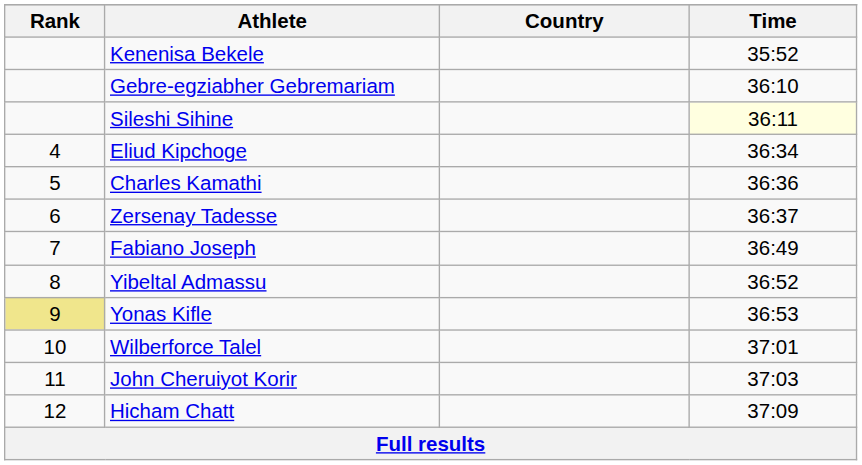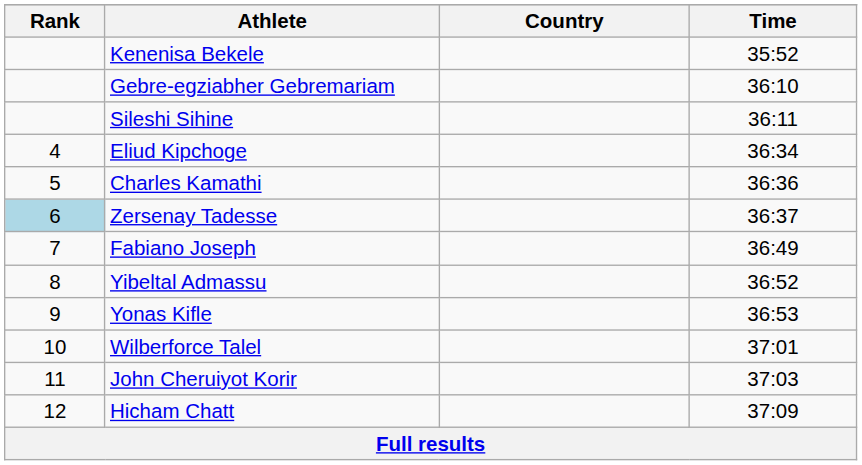(773, 119) lightyellow background -> (773, 119) no background
(55, 216) no background -> (55, 216) lightblue background
(55, 313) khaki background -> (55, 313) no background
